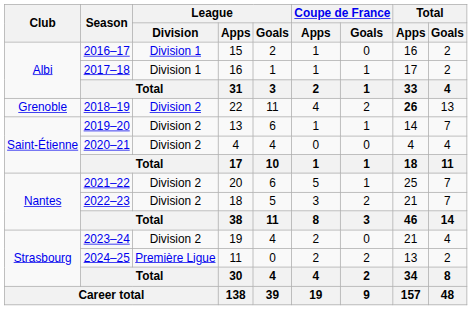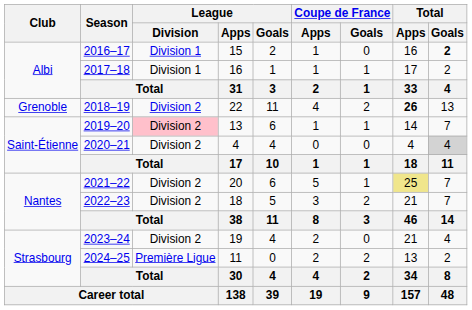(447, 51) normal -> (447, 51) bold
(175, 126) no background -> (175, 126) pink background
(447, 145) no background -> (447, 145) lightgrey background
(411, 182) no background -> (411, 182) khaki background
